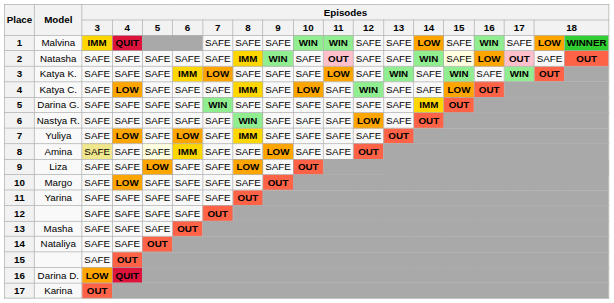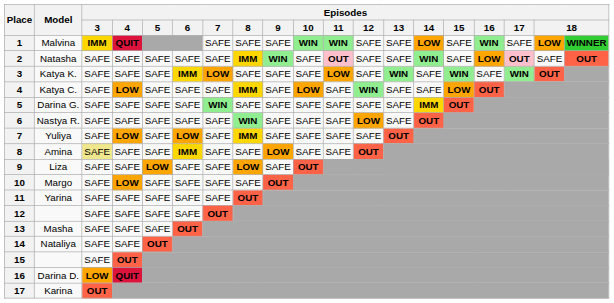(459, 59) lightyellow background -> (459, 59) no background
(157, 152) lightyellow background -> (157, 152) no background
